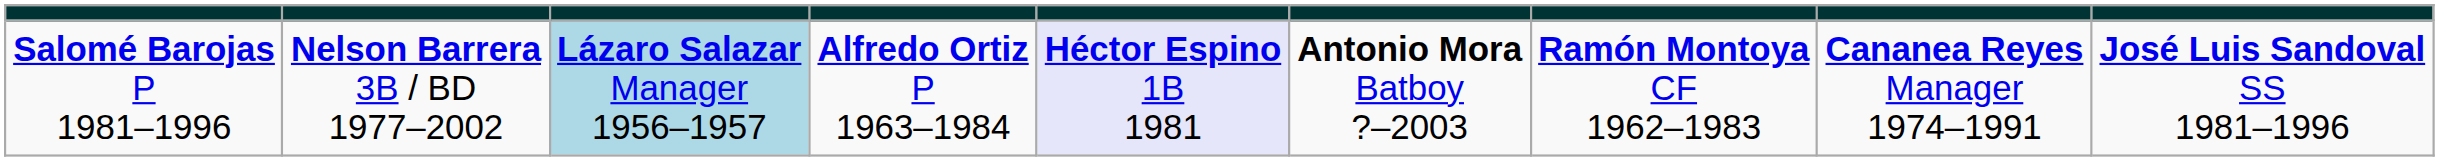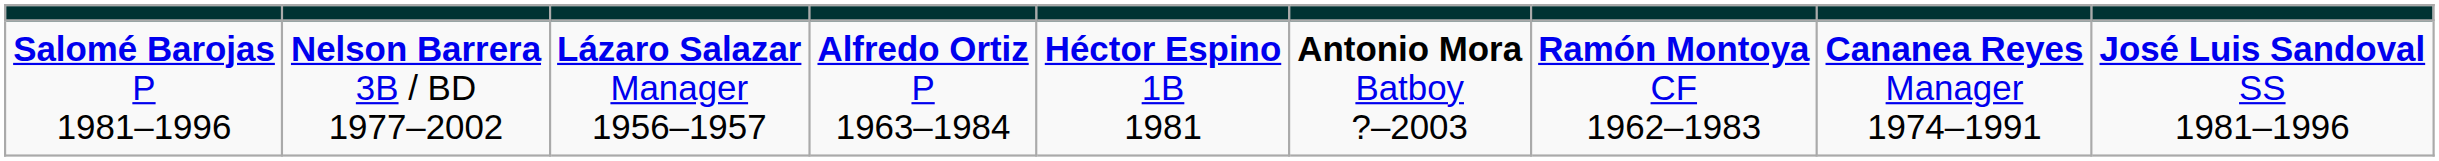(679, 87) lightblue background -> (679, 87) no background
(1163, 87) lavender background -> (1163, 87) no background
